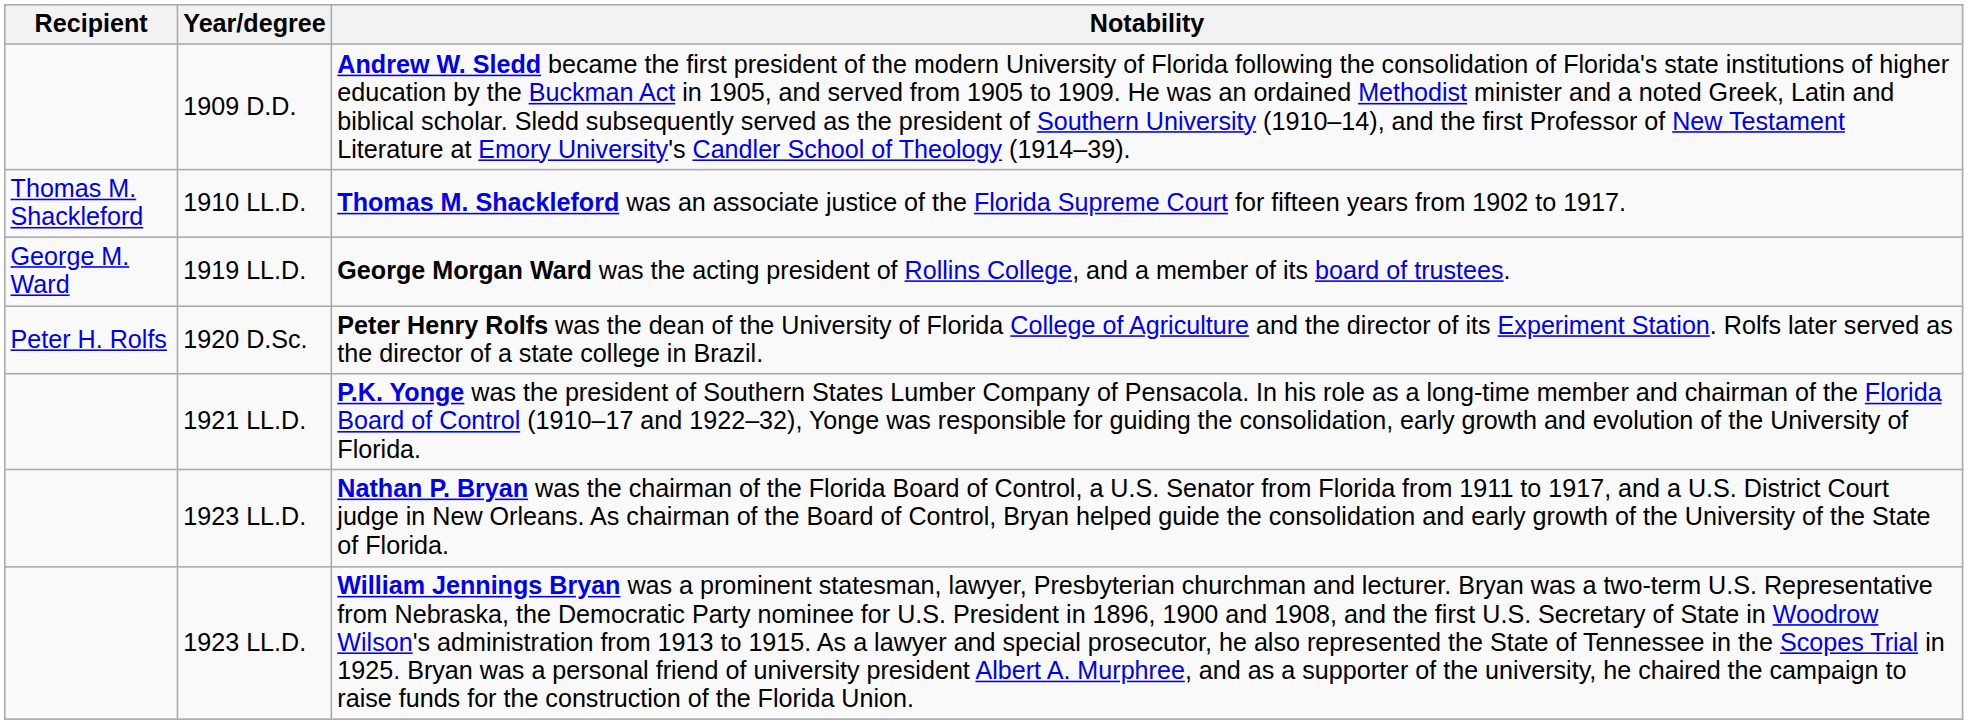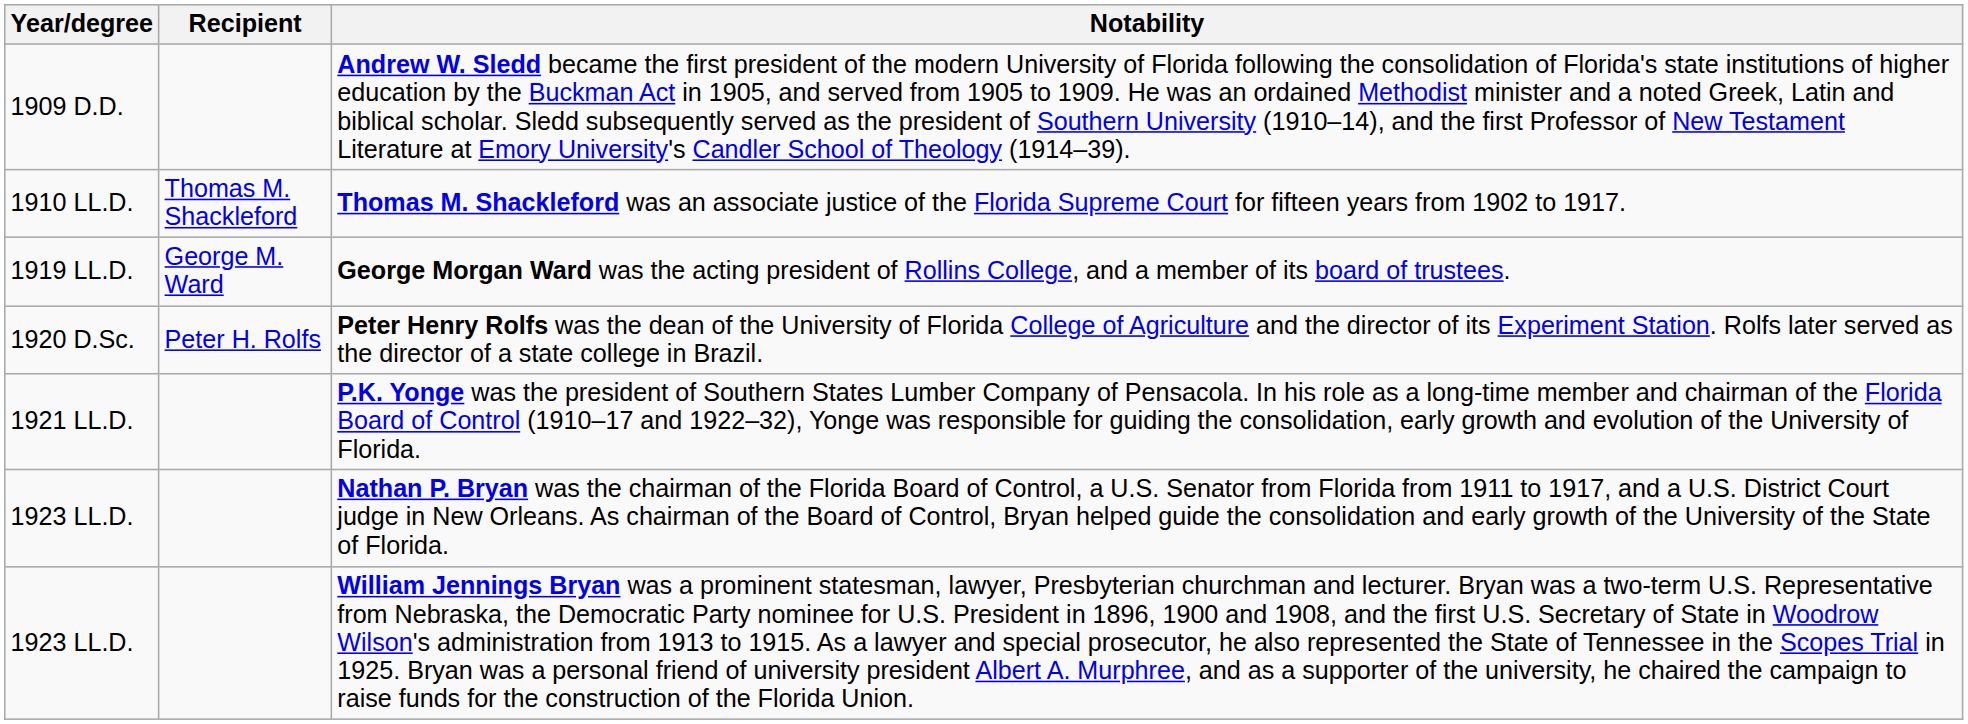columns swapped: (91, 24) <-> (255, 24)
